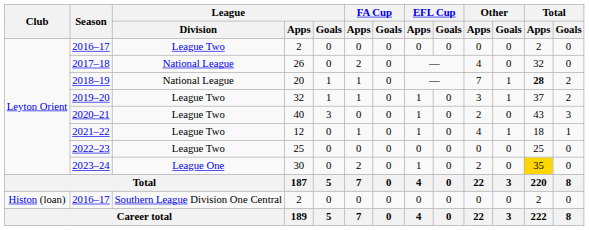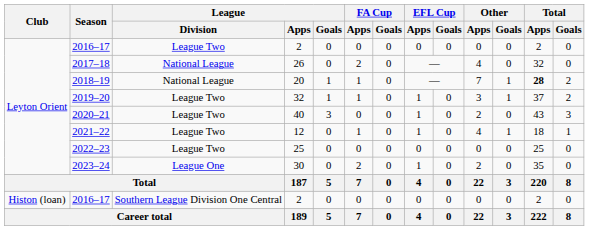(539, 166) gold background -> (539, 166) no background
